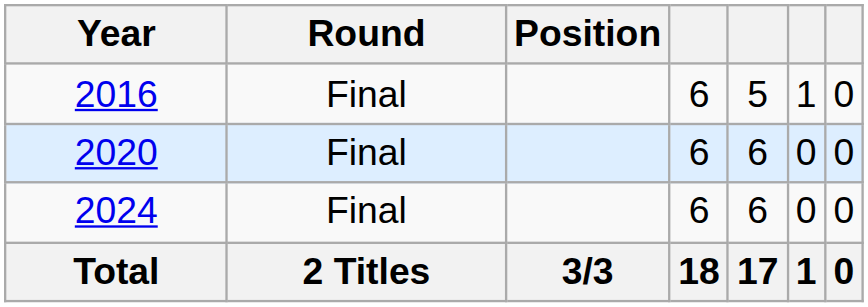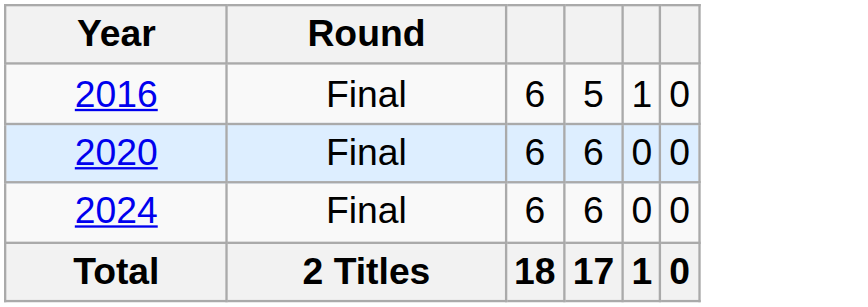- column: (588, 34)
